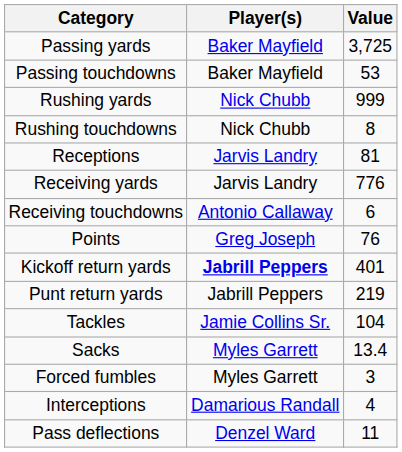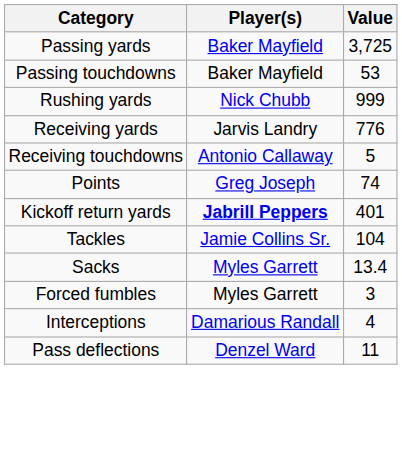- row: (96, 128)
- row: (96, 156)
(370, 211) 6 -> (370, 156) 5
(370, 239) 76 -> (370, 184) 74
- row: (96, 294)
